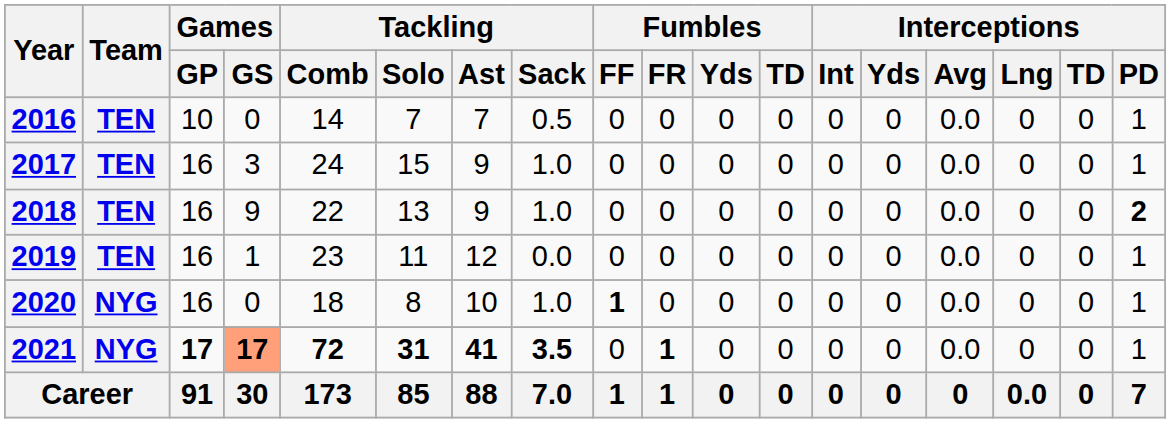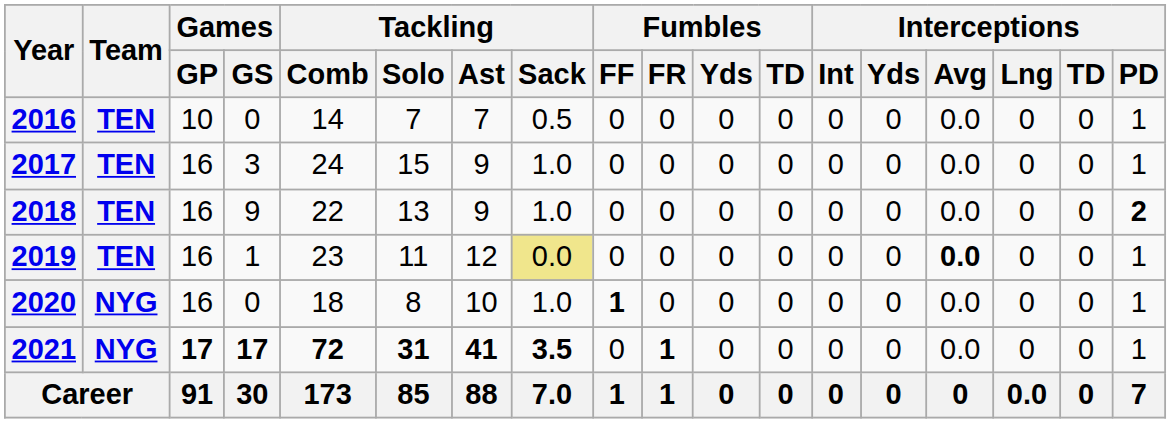(552, 257) no background -> (552, 257) khaki background
(960, 257) normal -> (960, 257) bold
(252, 348) lightsalmon background -> (252, 348) no background
